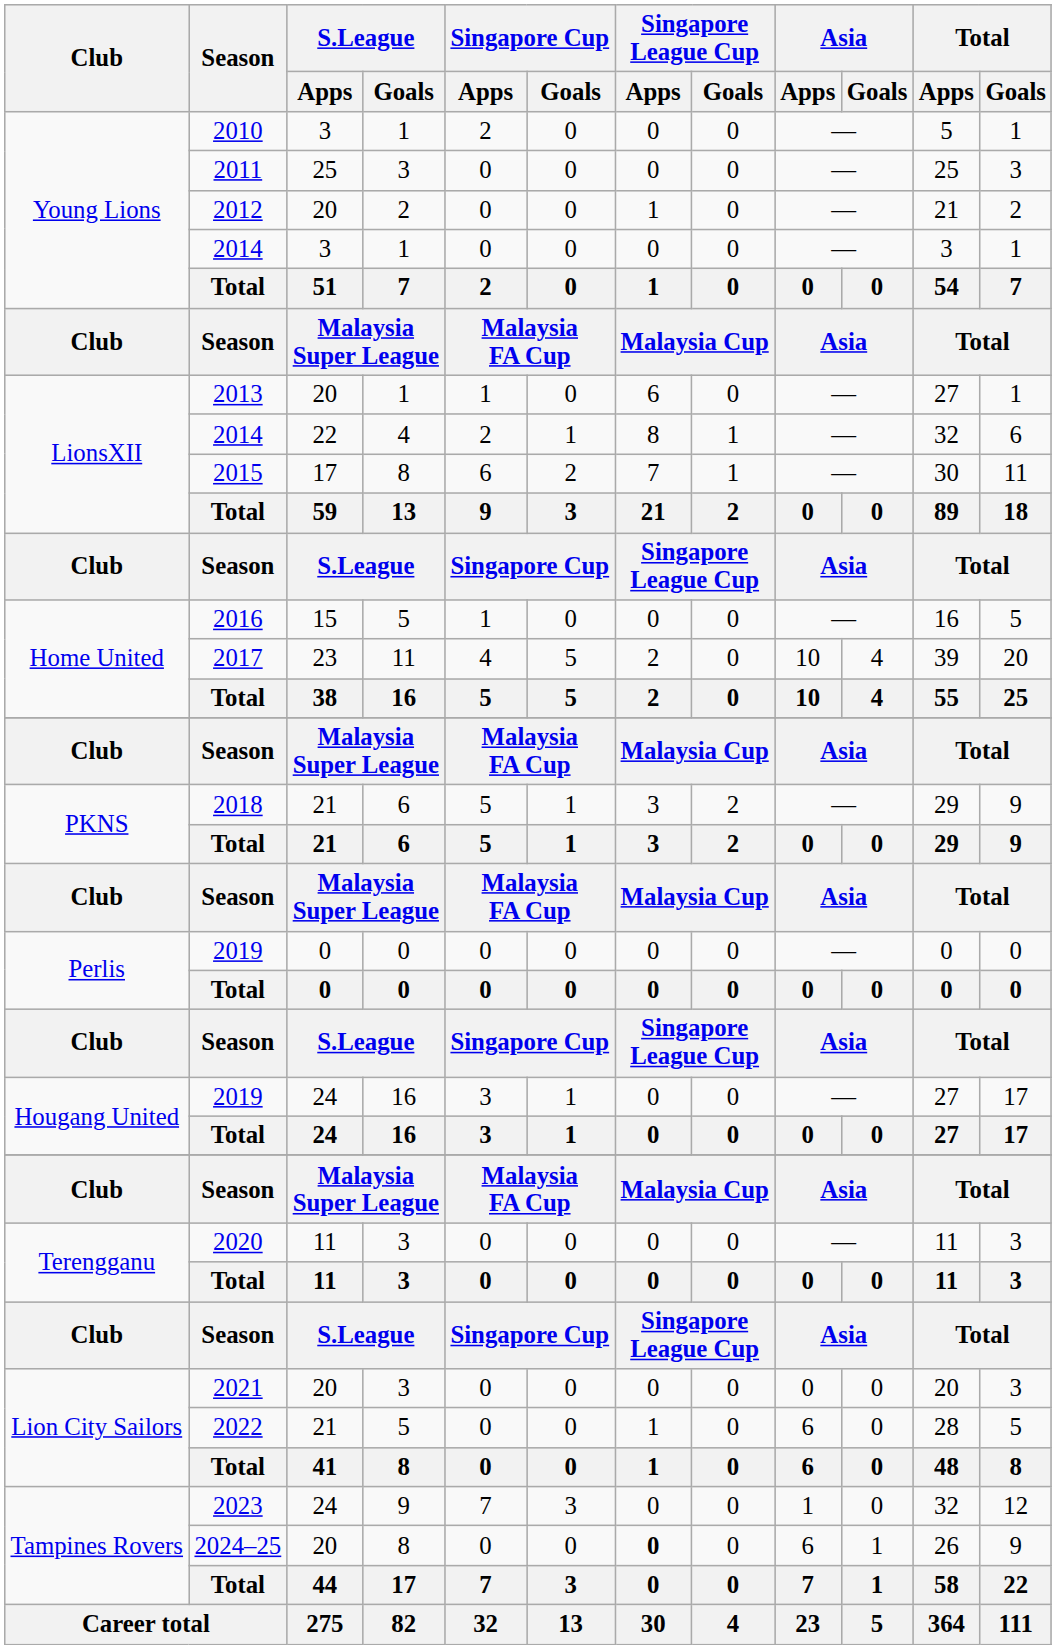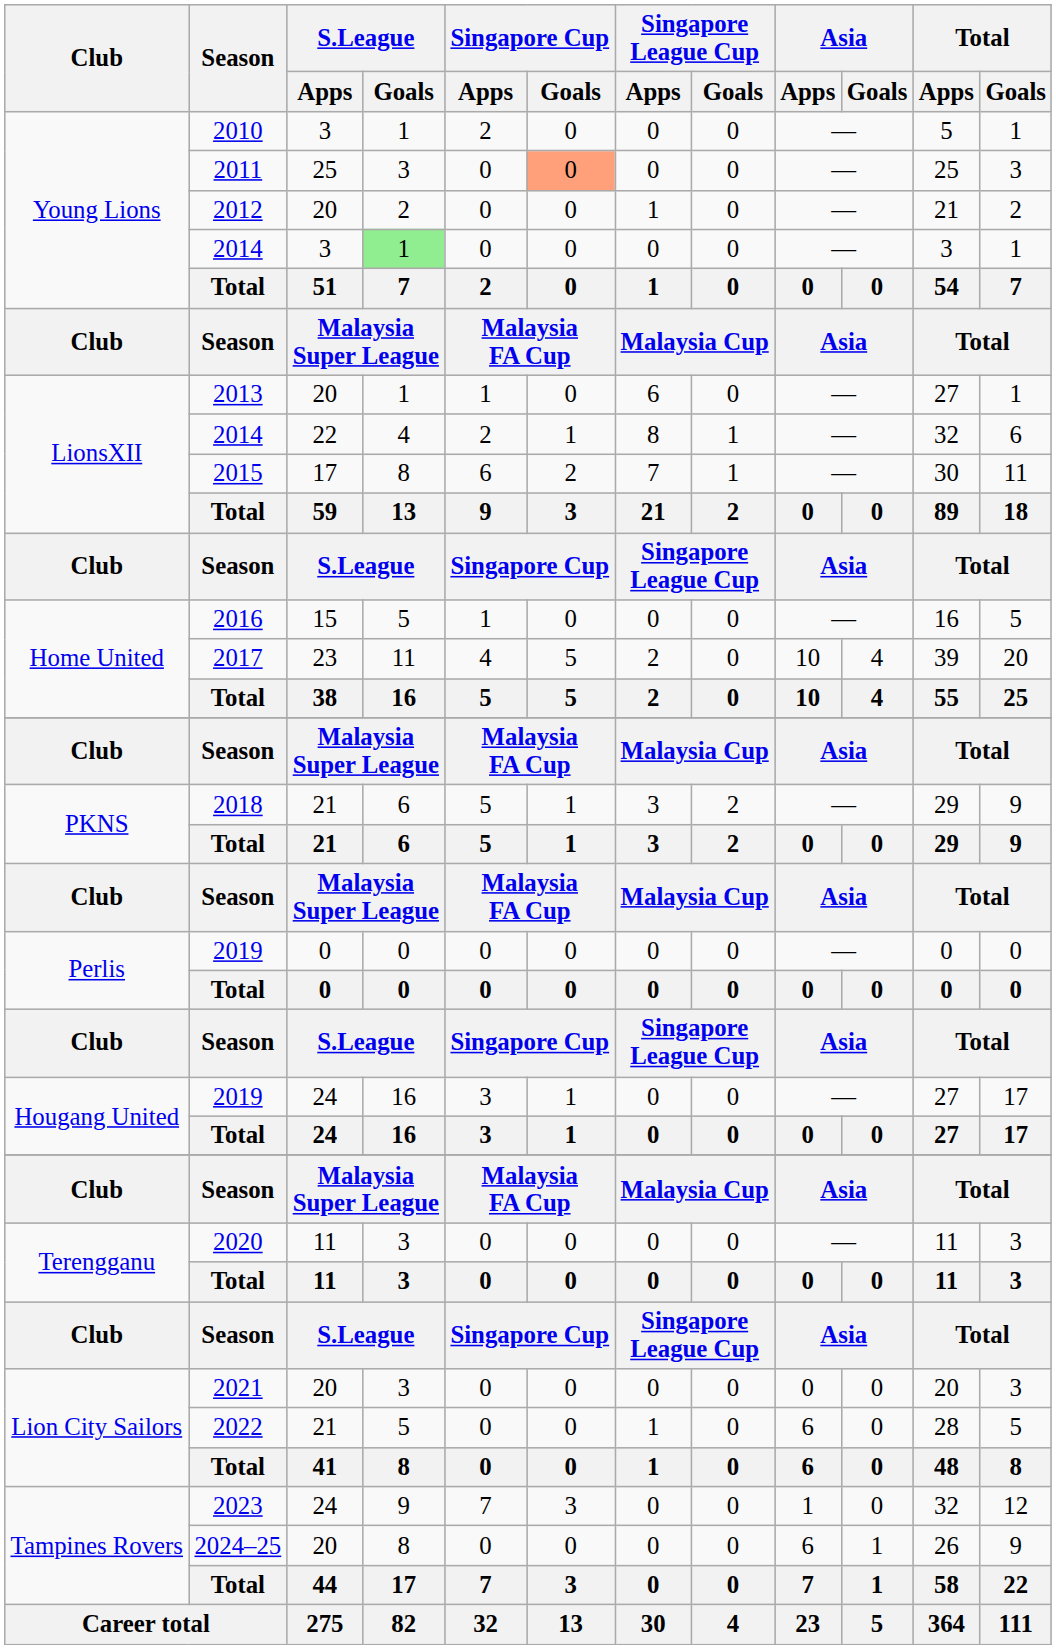(571, 170) no background -> (571, 170) lightsalmon background
(404, 248) no background -> (404, 248) lightgreen background
(653, 1545) bold -> (653, 1545) normal
